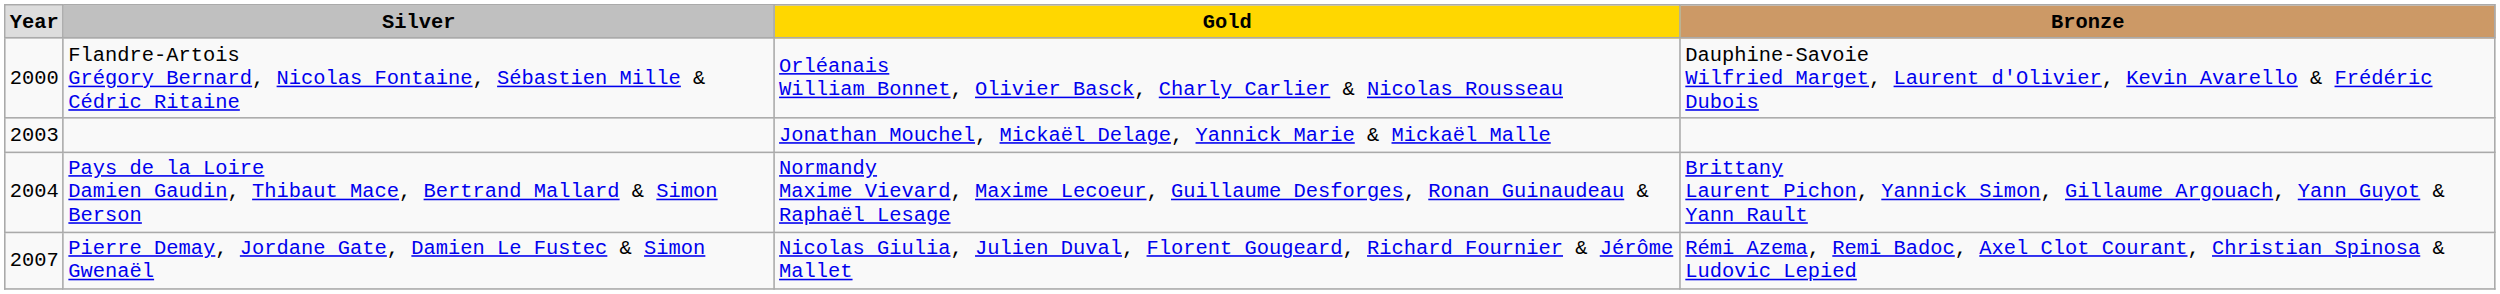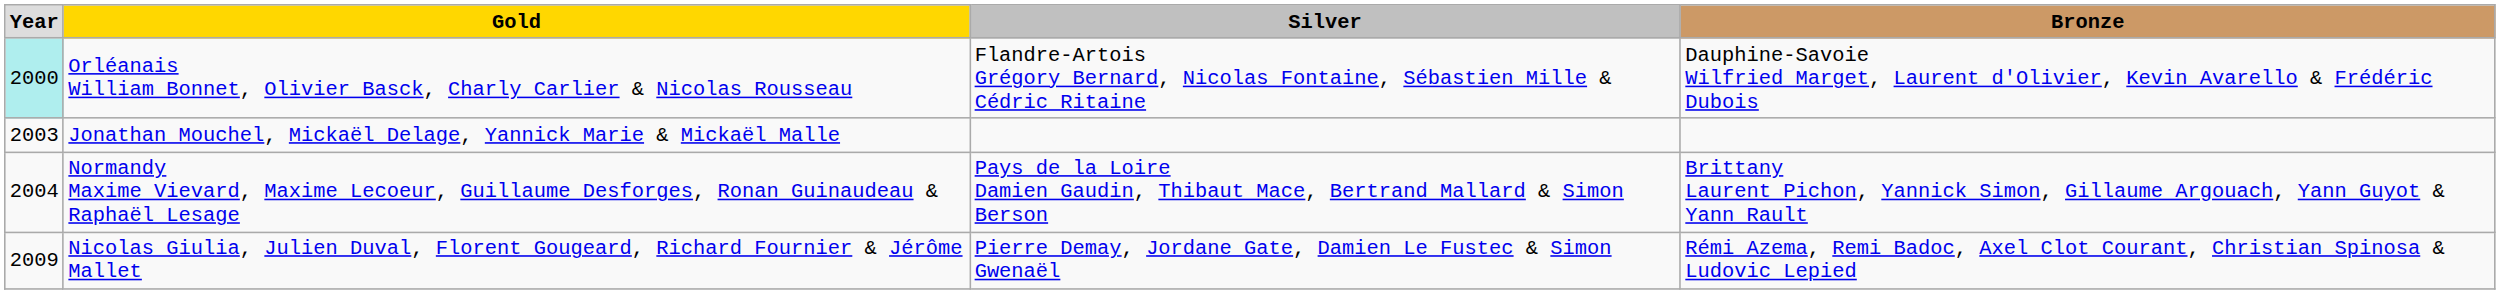columns swapped: (1227, 21) <-> (419, 21)
(34, 78) no background -> (34, 78) paleturquoise background
(34, 260) 2007 -> (34, 260) 2009
